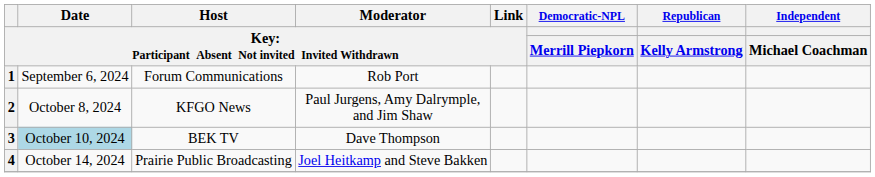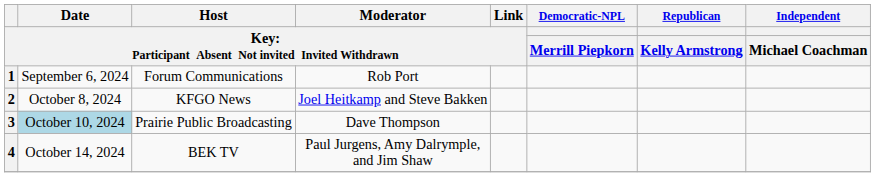(393, 107) Paul Jurgens, Amy Dalrymple, and Jim Shaw -> (393, 99) Joel Heitkamp and Steve Bakken
(213, 138) BEK TV -> (213, 122) Prairie Public Broadcasting
(213, 160) Prairie Public Broadcasting -> (213, 152) BEK TV
(393, 160) Joel Heitkamp and Steve Bakken -> (393, 152) Paul Jurgens, Amy Dalrymple, and Jim Shaw
